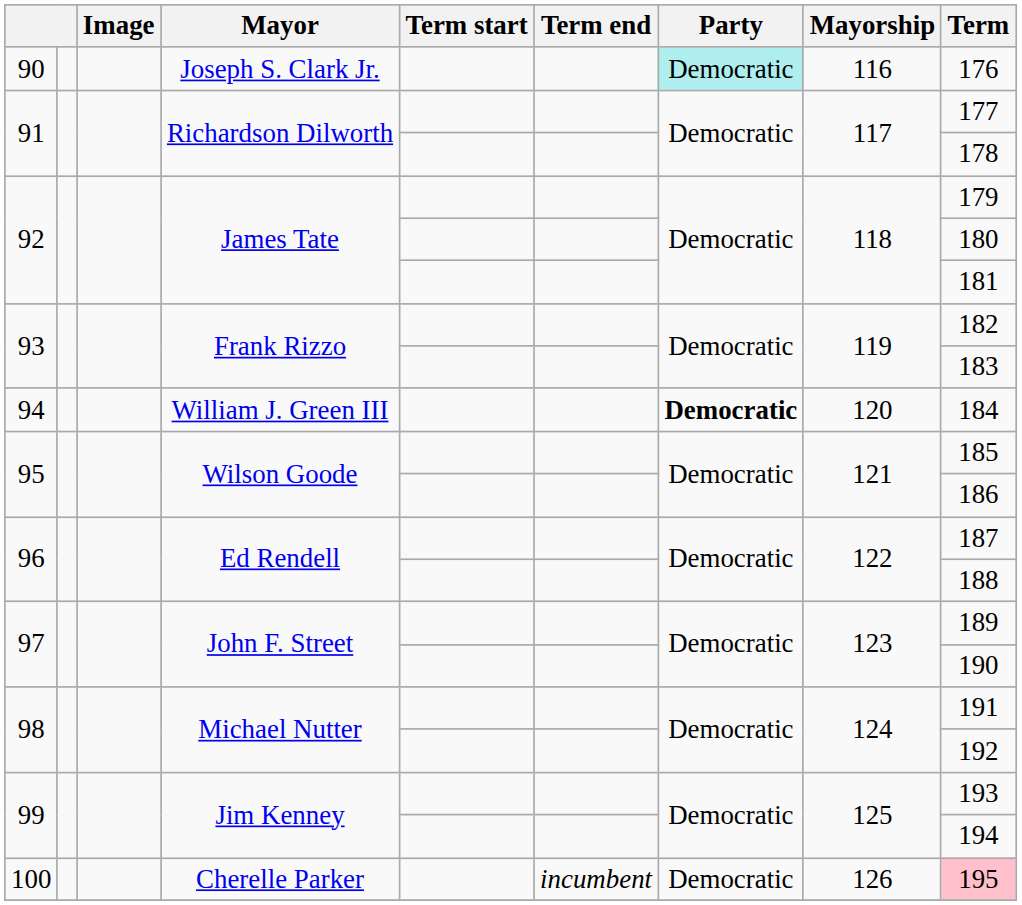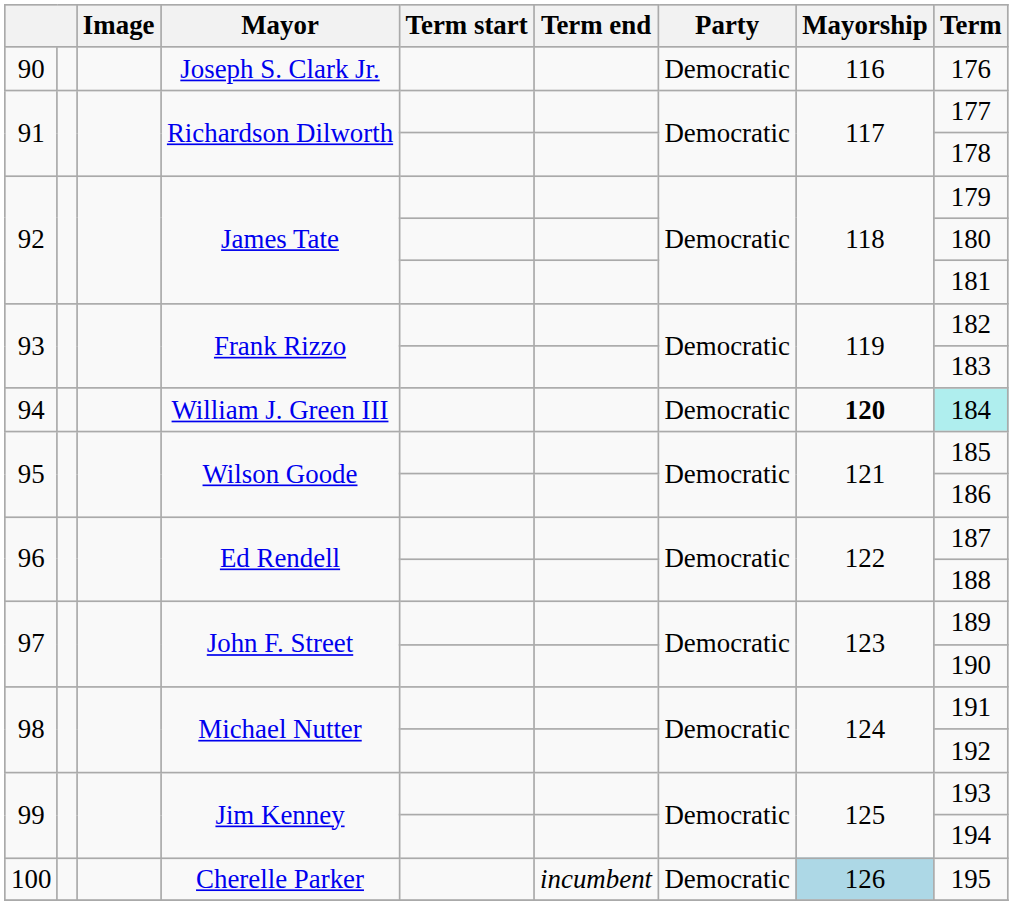(731, 68) paleturquoise background -> (727, 68) no background
(731, 409) bold -> (727, 409) normal
(872, 409) normal -> (865, 409) bold
(978, 409) no background -> (971, 409) paleturquoise background
(872, 878) no background -> (865, 878) lightblue background
(978, 878) pink background -> (971, 878) no background
